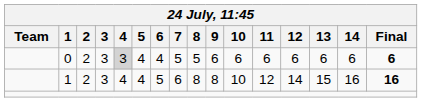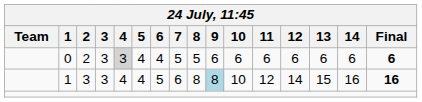(86, 79) 2 -> (86, 79) 3
(215, 79) no background -> (215, 79) lightblue background
